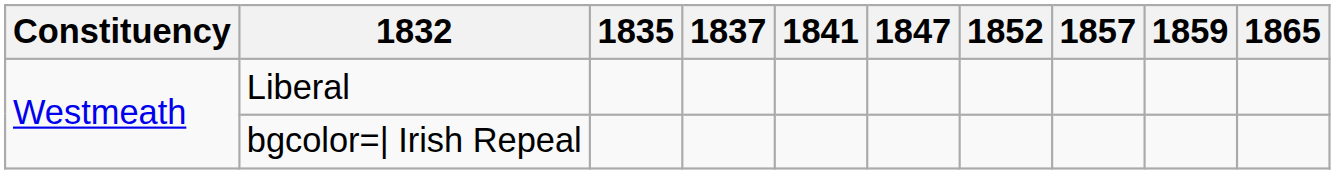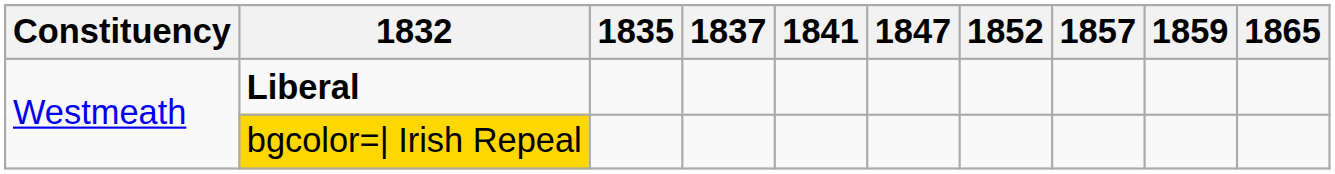(298, 86) normal -> (303, 86) bold
(414, 140) no background -> (414, 140) gold background
